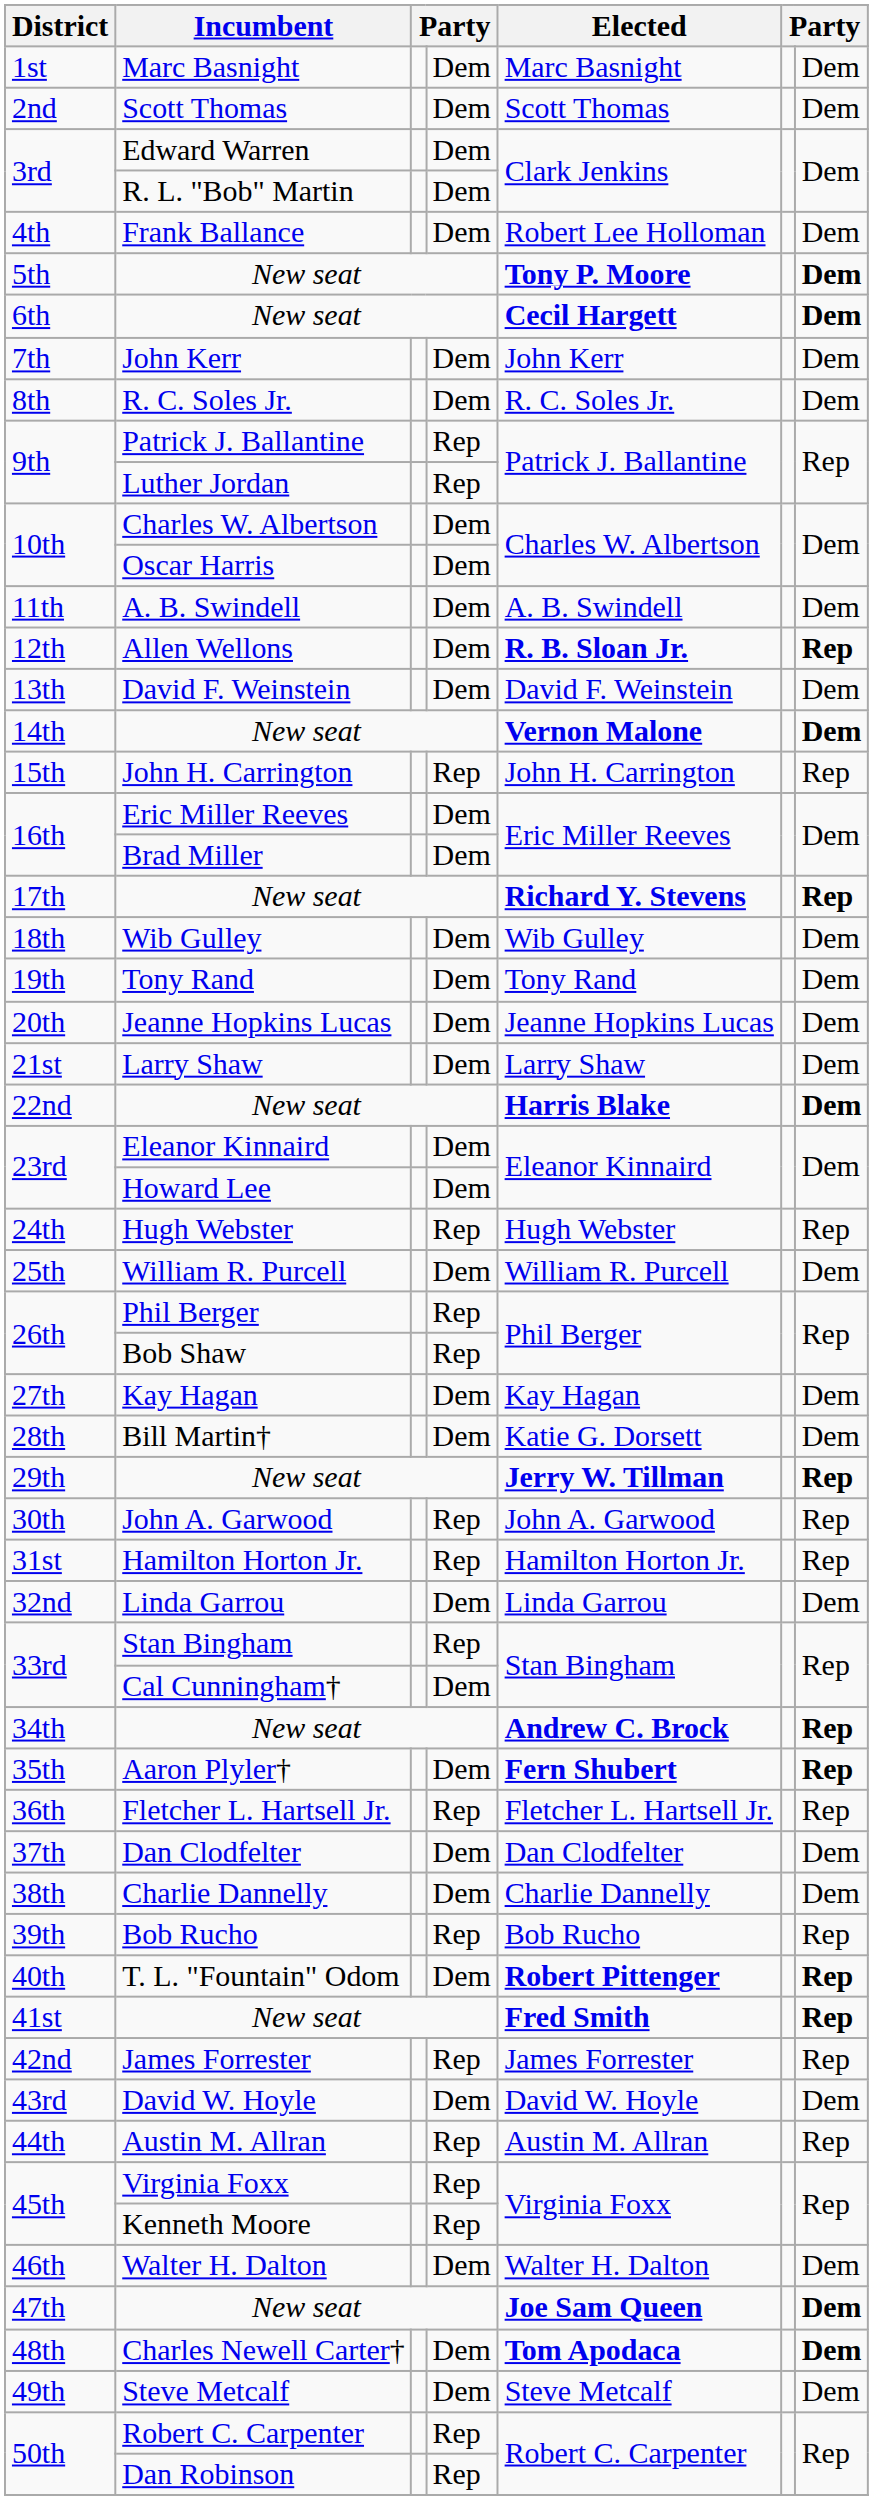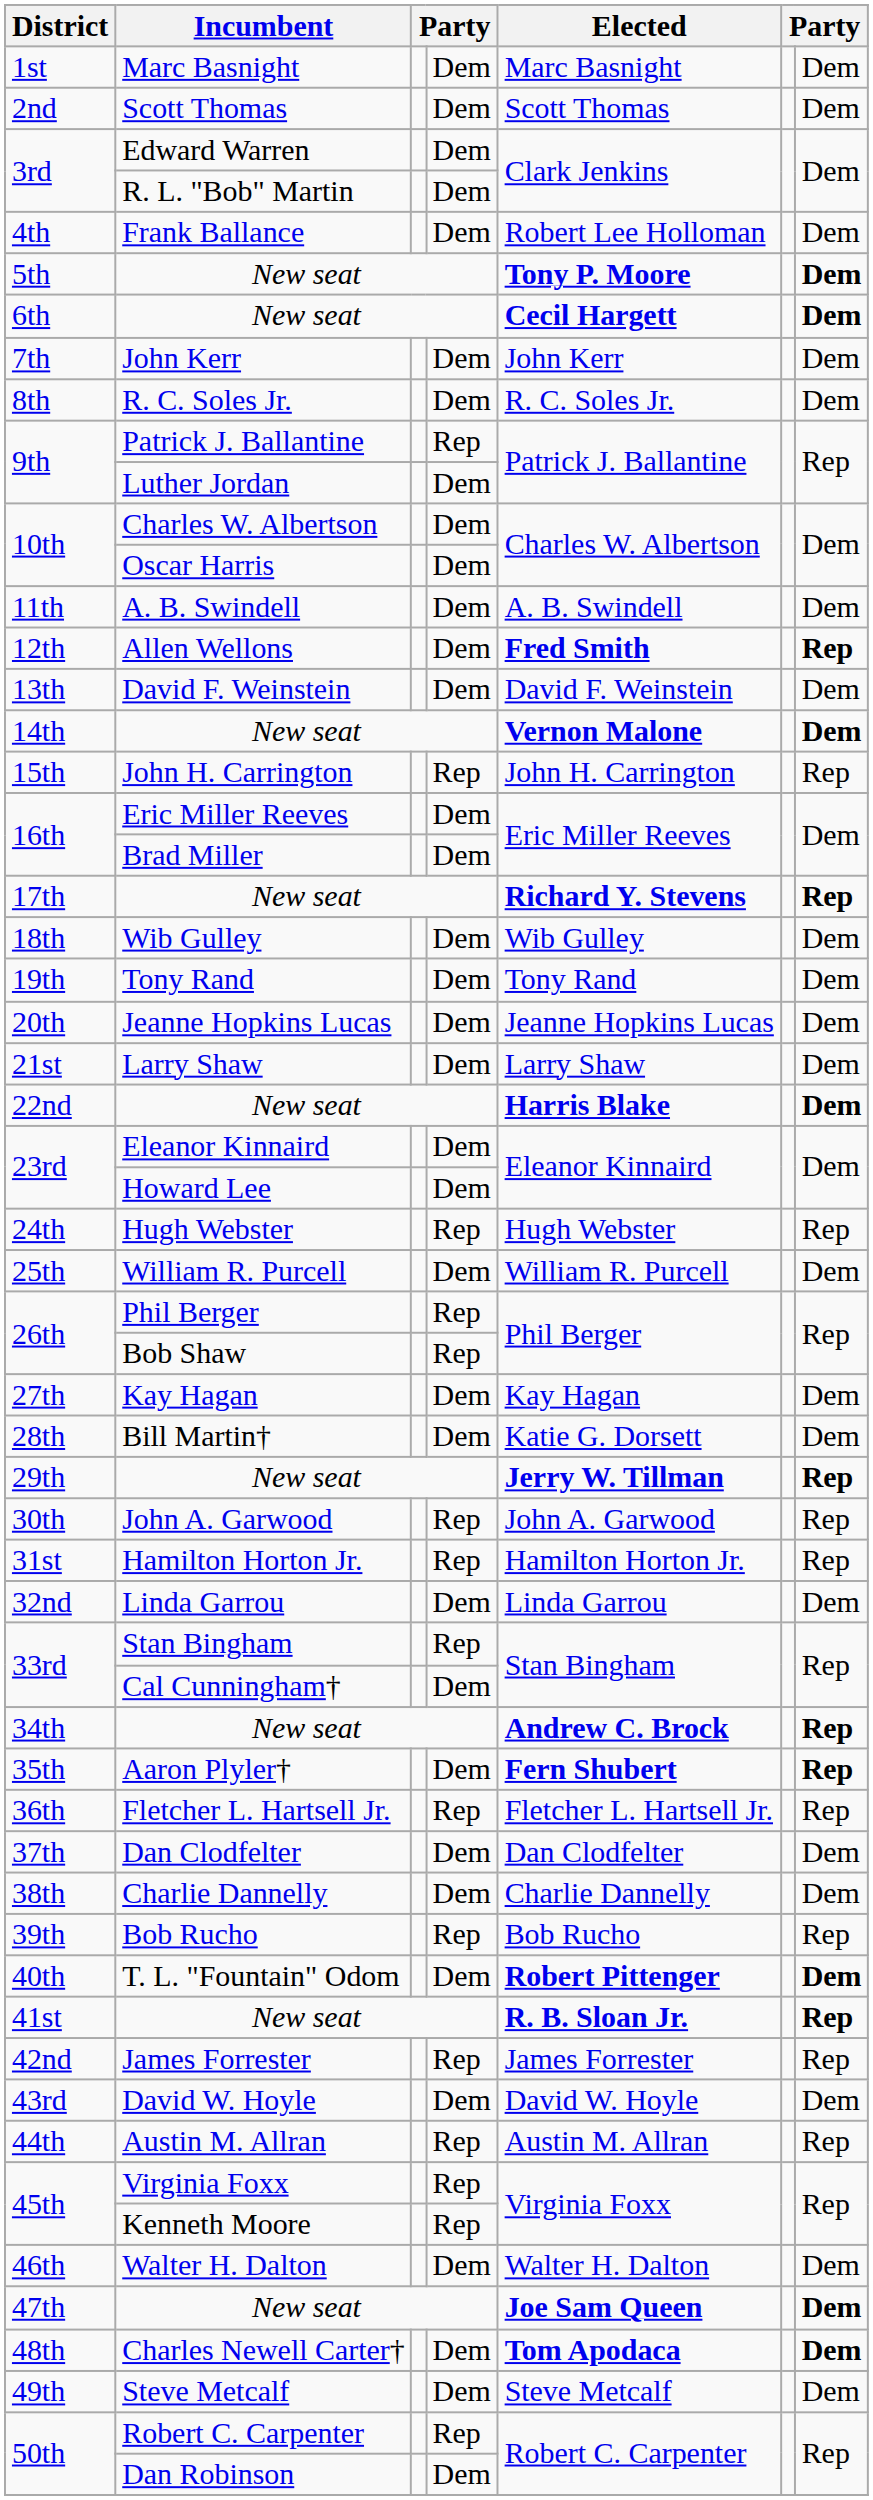(457, 481) Rep -> (462, 481) Dem
(596, 647) R. B. Sloan Jr. -> (577, 647) Fred Smith
(827, 1975) Rep -> (832, 1975) Dem
(577, 2017) Fred Smith -> (596, 2017) R. B. Sloan Jr.
(457, 2473) Rep -> (462, 2473) Dem
